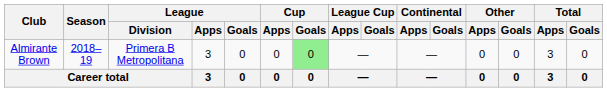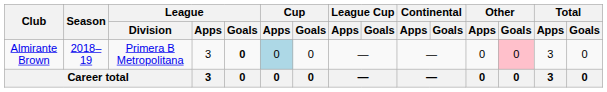(242, 54) normal -> (242, 54) bold
(277, 54) no background -> (277, 54) lightblue background
(311, 54) lightgreen background -> (311, 54) no background
(516, 54) no background -> (516, 54) pink background
